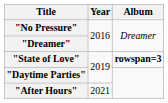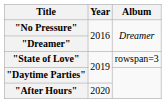(138, 59) bold -> (137, 59) normal
(100, 91) 2021 -> (100, 91) 2020
